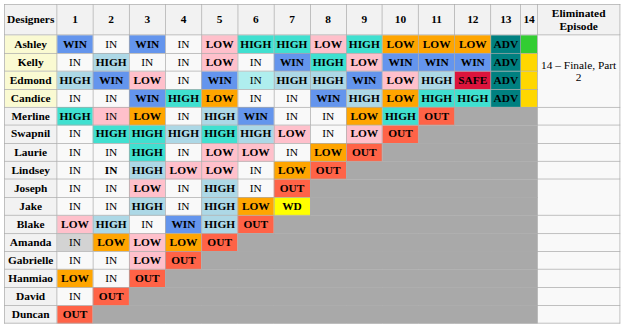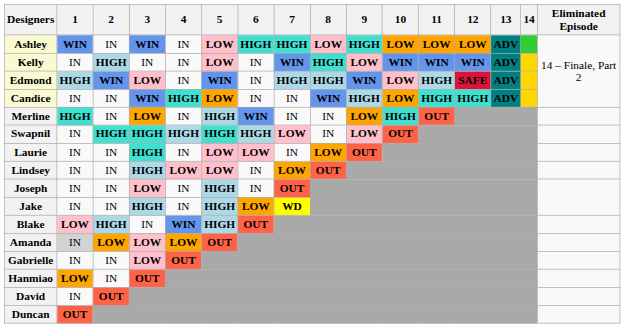(256, 80) paleturquoise background -> (256, 80) no background
(111, 116) pink background -> (111, 116) no background
(111, 170) bold -> (111, 170) normal
